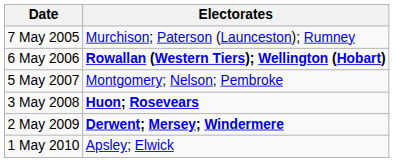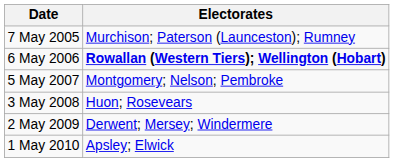(142, 102) bold -> (139, 102) normal
(185, 124) bold -> (179, 124) normal
